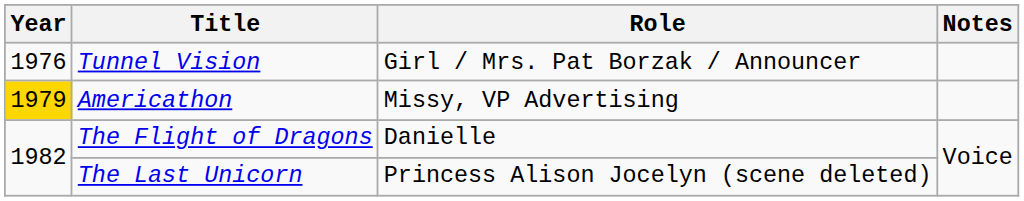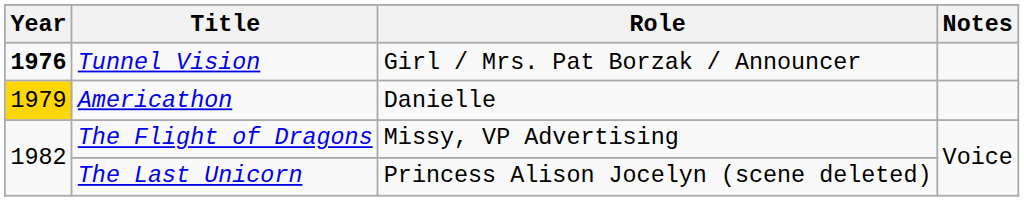(39, 62) normal -> (39, 62) bold
(531, 100) Missy, VP Advertising -> (440, 100) Danielle
(440, 138) Danielle -> (531, 138) Missy, VP Advertising
